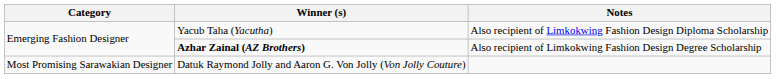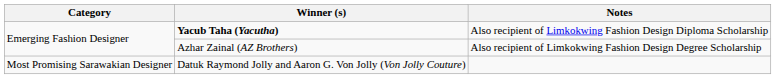(225, 30) normal -> (228, 30) bold
(241, 47) bold -> (237, 47) normal
